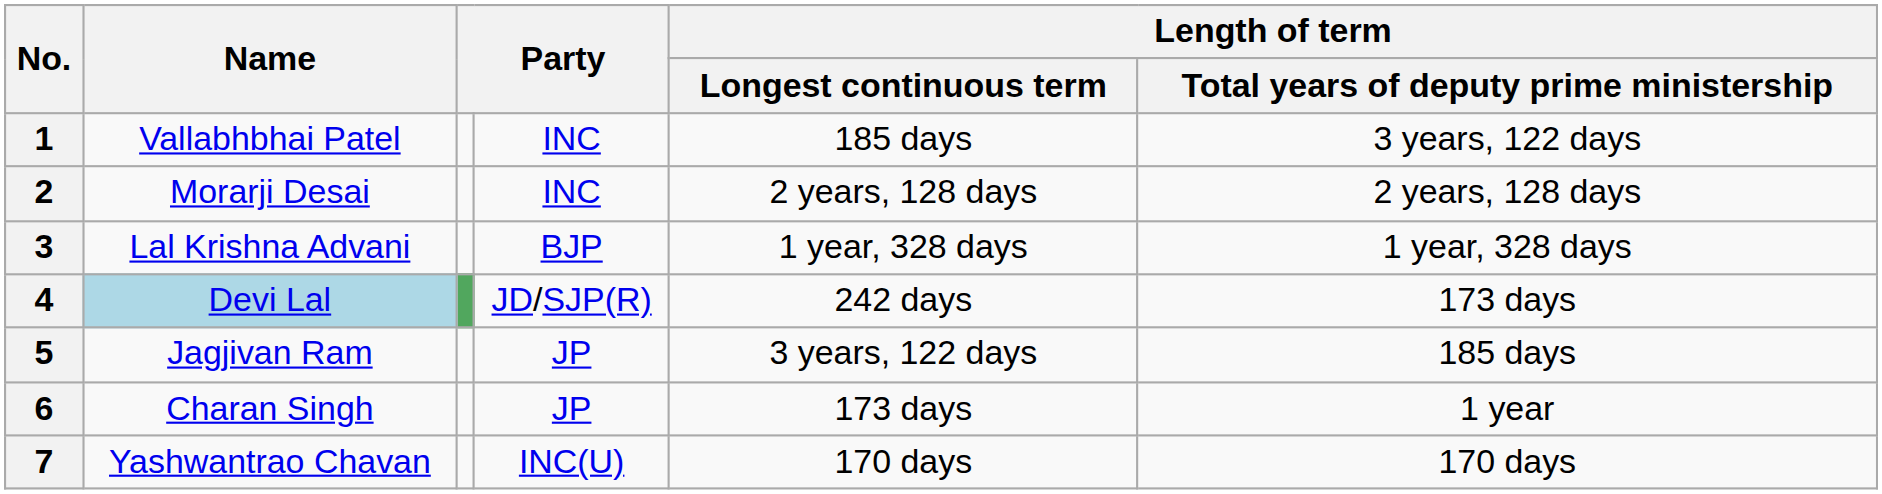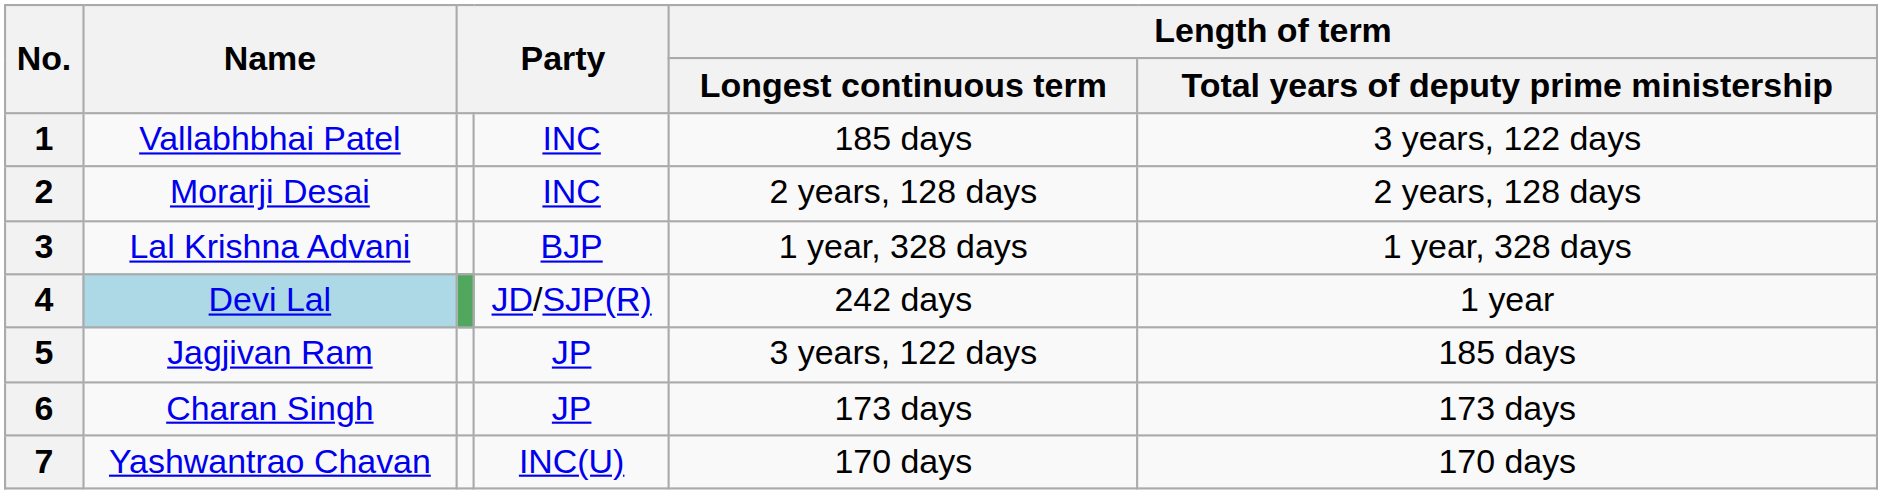(1507, 300) 173 days -> (1507, 300) 1 year
(1507, 407) 1 year -> (1507, 407) 173 days
